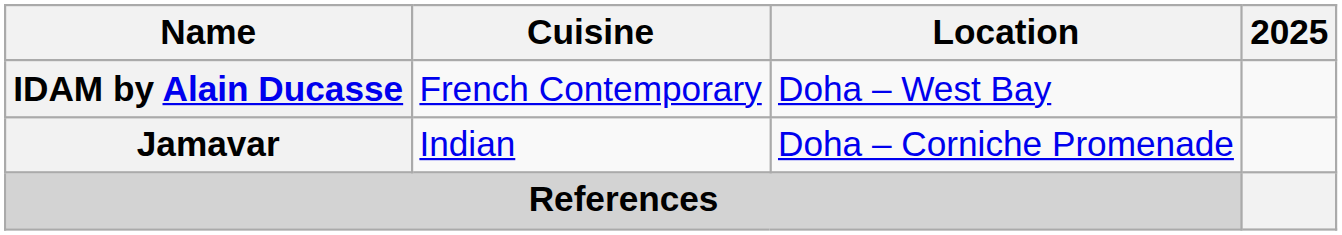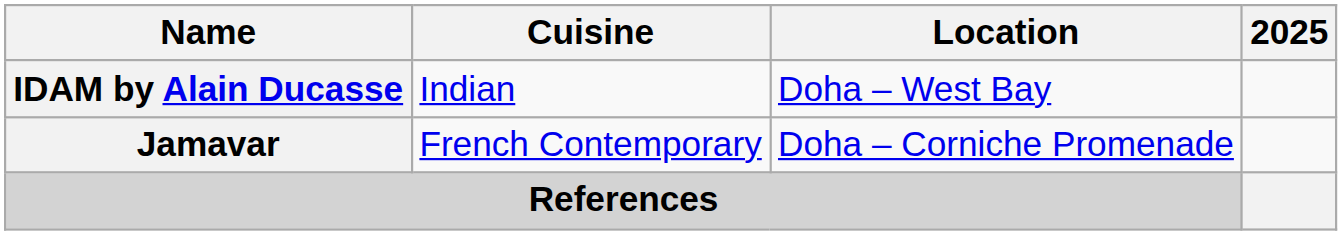(591, 88) French Contemporary -> (467, 88) Indian
(467, 144) Indian -> (591, 144) French Contemporary
